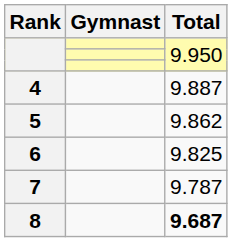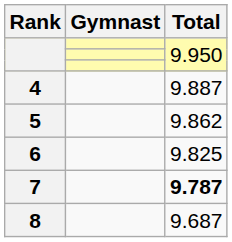(196, 188) normal -> (196, 188) bold
(196, 221) bold -> (196, 221) normal
